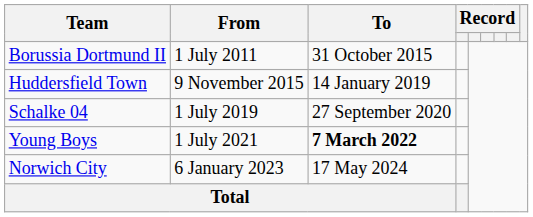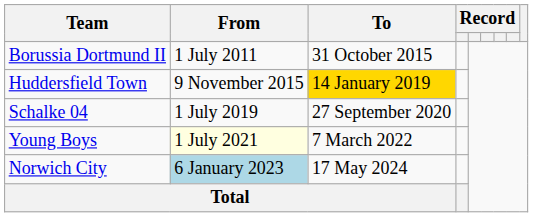(371, 83) no background -> (371, 83) gold background
(216, 140) no background -> (216, 140) lightyellow background
(364, 140) bold -> (362, 140) normal
(229, 169) no background -> (229, 169) lightblue background
